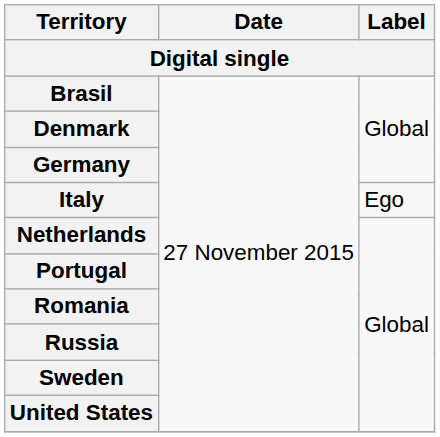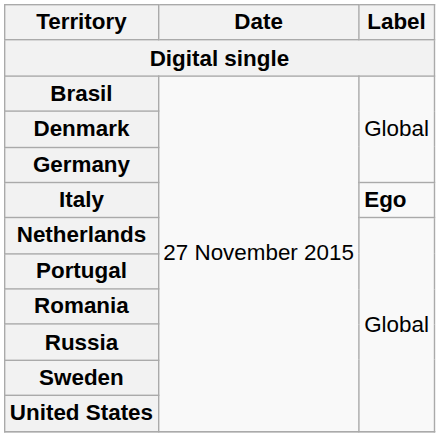(384, 199) normal -> (385, 199) bold
